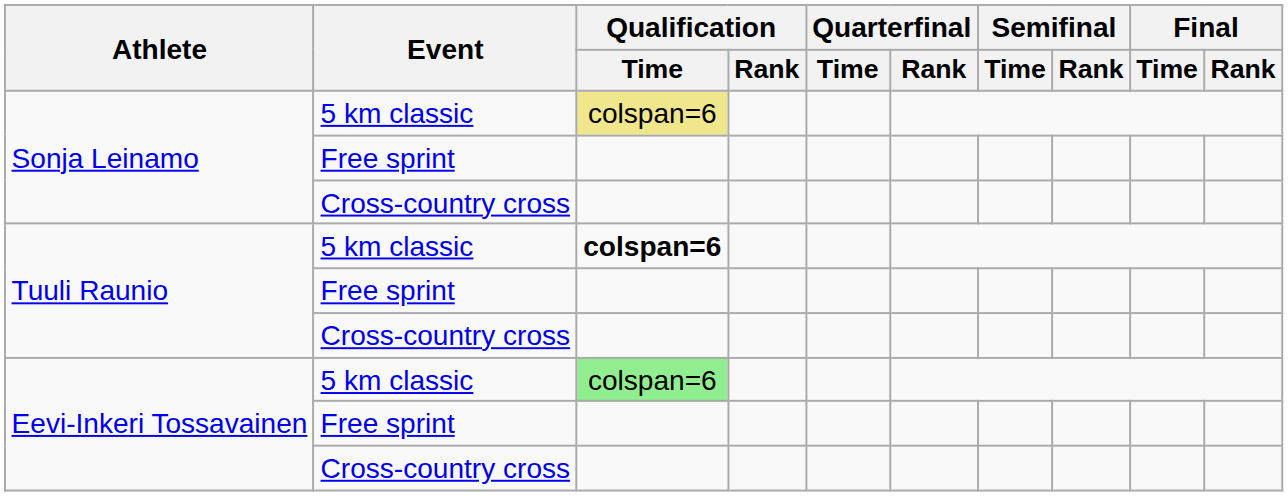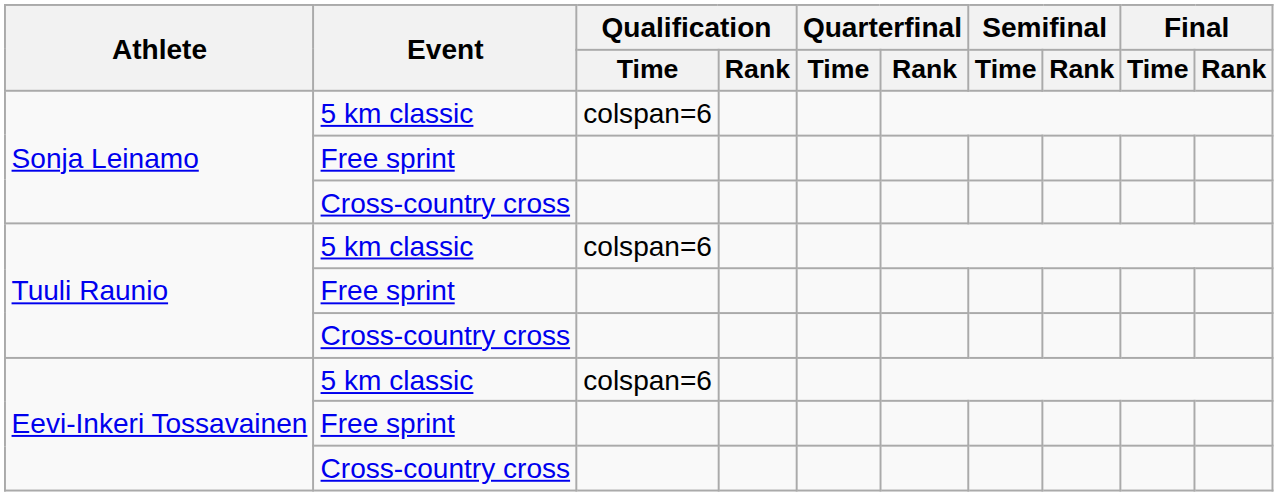(652, 114) khaki background -> (648, 114) no background
(652, 247) bold -> (648, 247) normal
(652, 380) lightgreen background -> (648, 380) no background
